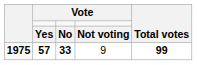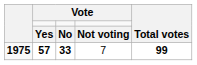(103, 51) 9 -> (103, 51) 7
